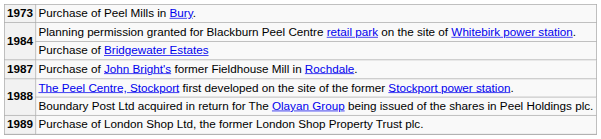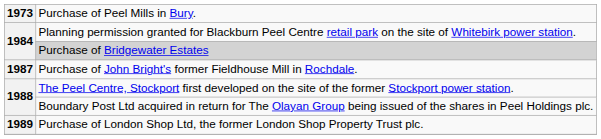(123, 50) no background -> (123, 50) lightgrey background
